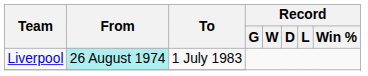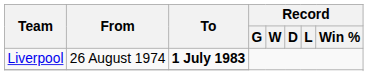(118, 59) paleturquoise background -> (118, 59) no background
(207, 59) normal -> (209, 59) bold
